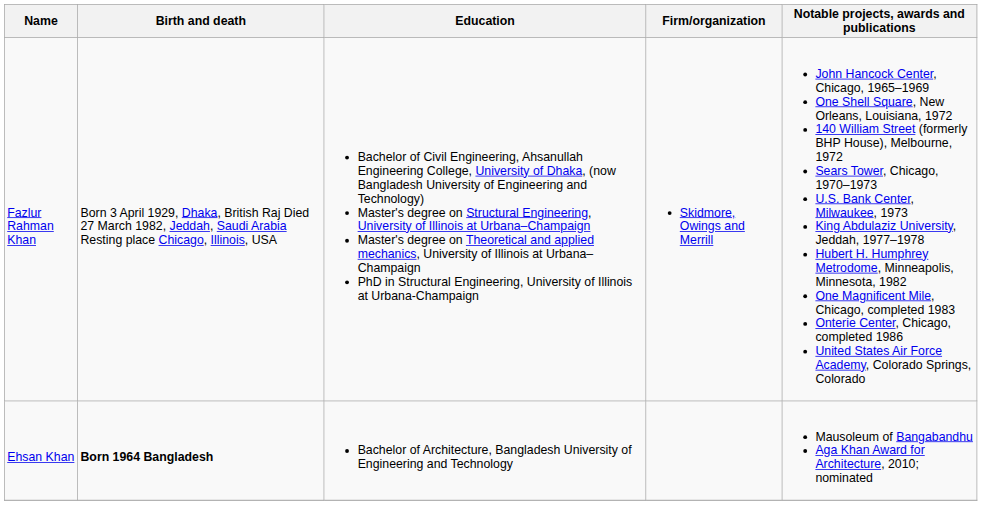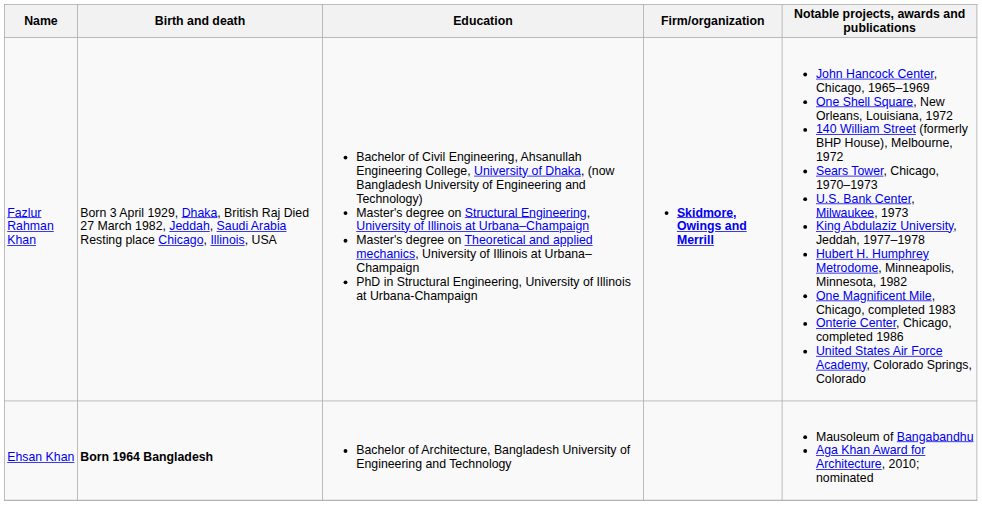(714, 226) normal -> (713, 226) bold
